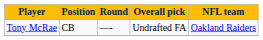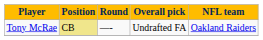(68, 27) no background -> (68, 27) khaki background
